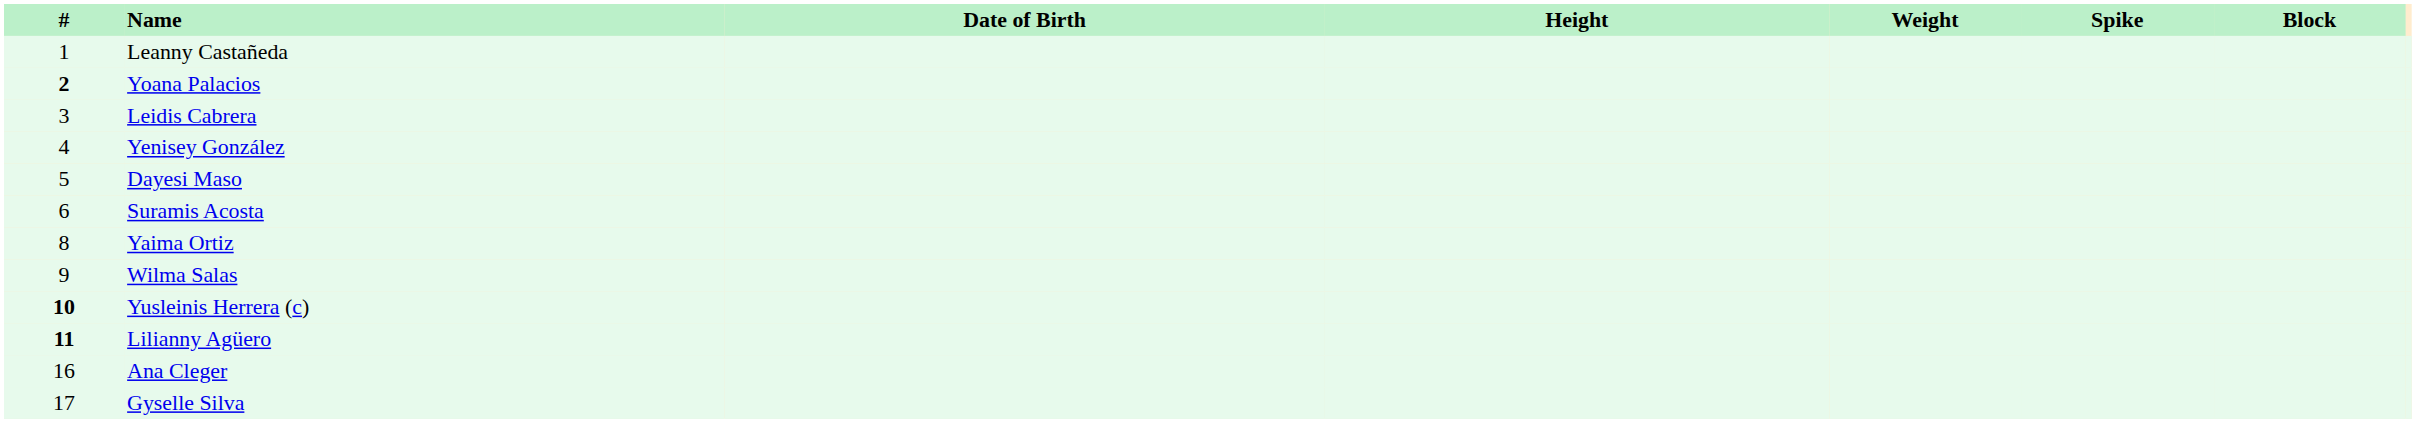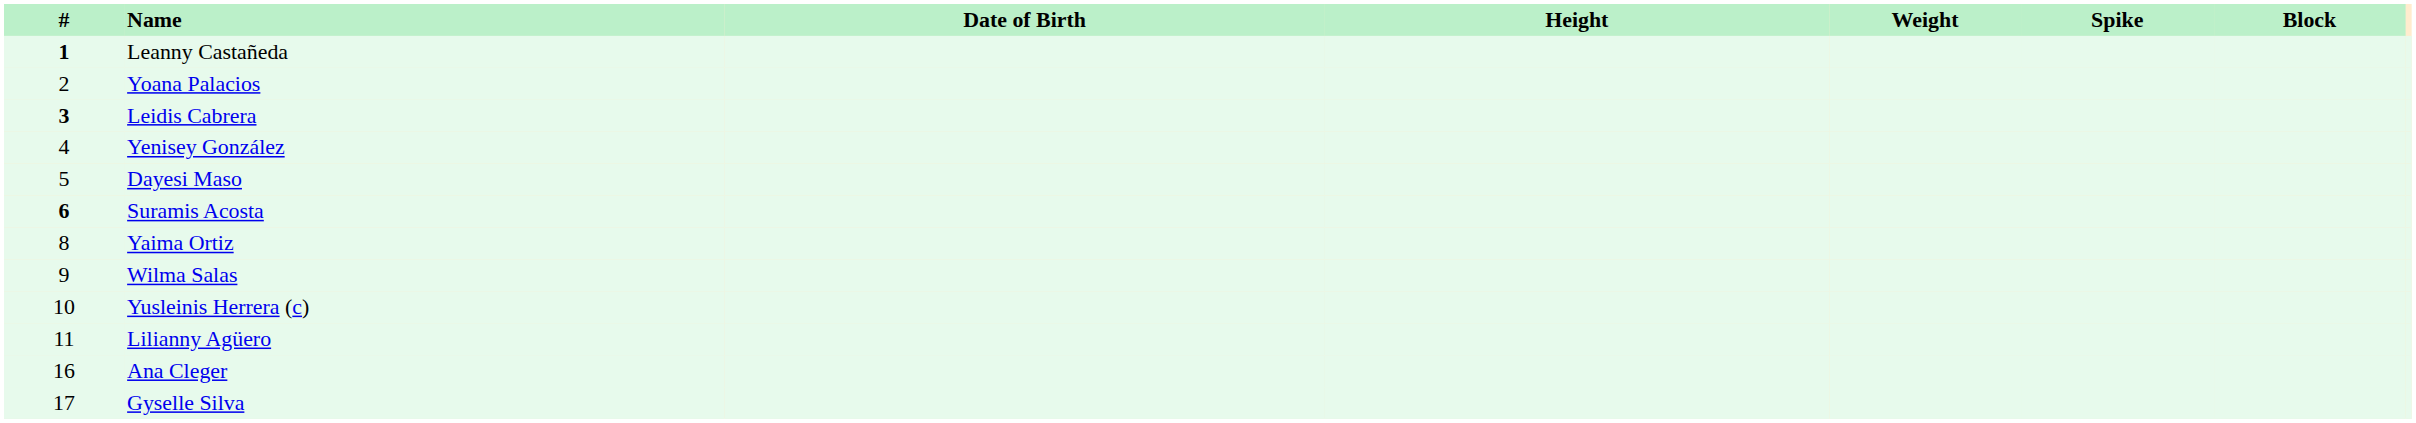(64, 51) normal -> (64, 51) bold
(64, 83) bold -> (64, 83) normal
(64, 115) normal -> (64, 115) bold
(64, 211) normal -> (64, 211) bold
(64, 306) bold -> (64, 306) normal
(64, 338) bold -> (64, 338) normal
